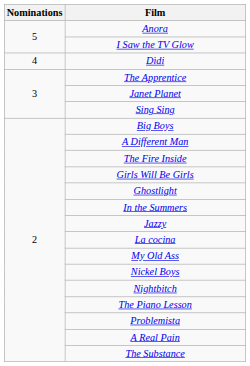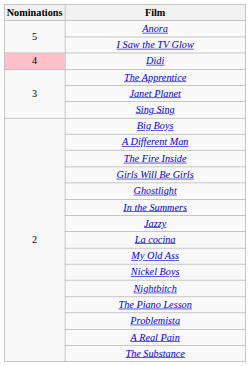(35, 61) no background -> (35, 61) pink background
